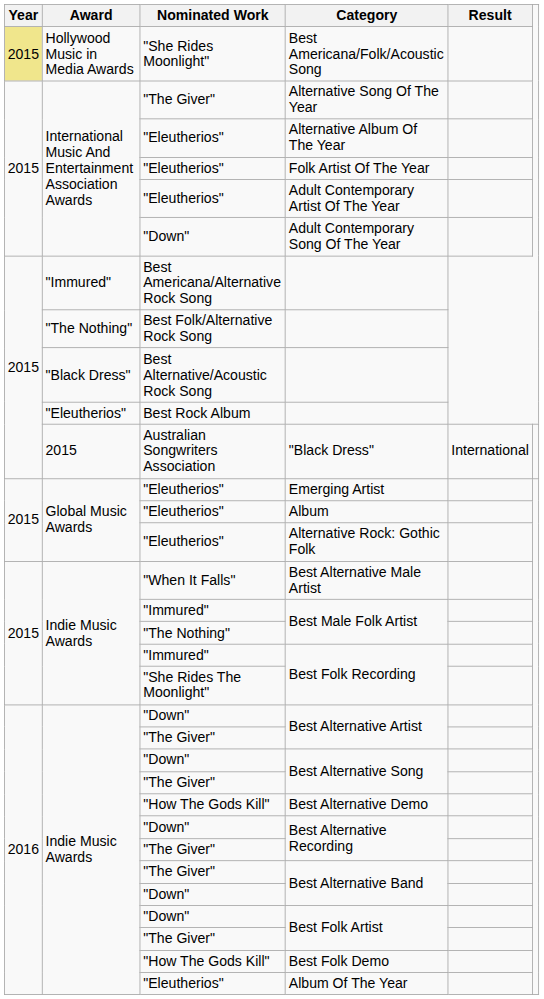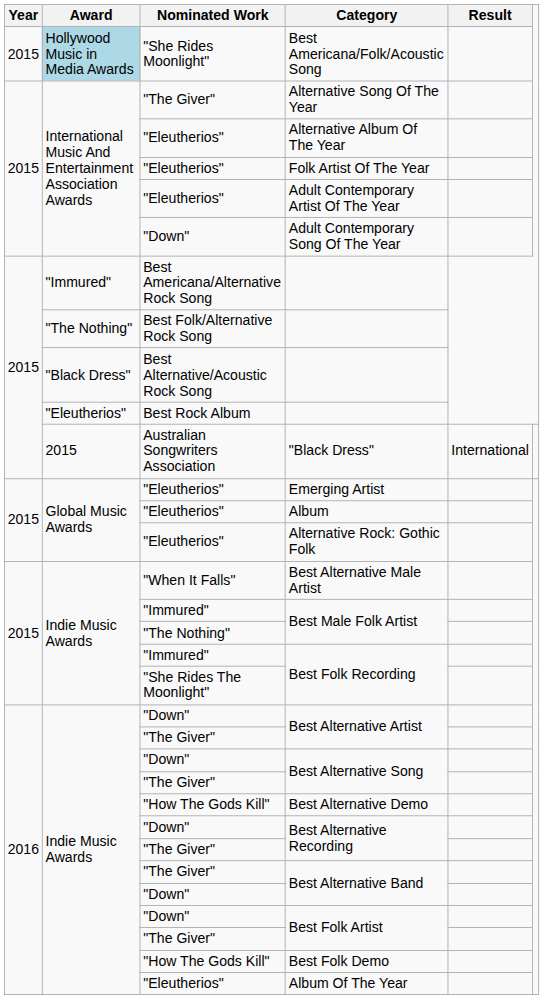(23, 53) khaki background -> (23, 53) no background
(90, 53) no background -> (90, 53) lightblue background
